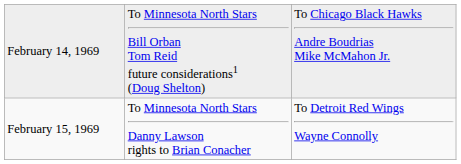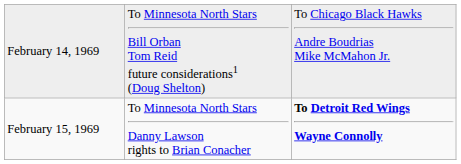(374, 121) normal -> (374, 121) bold
